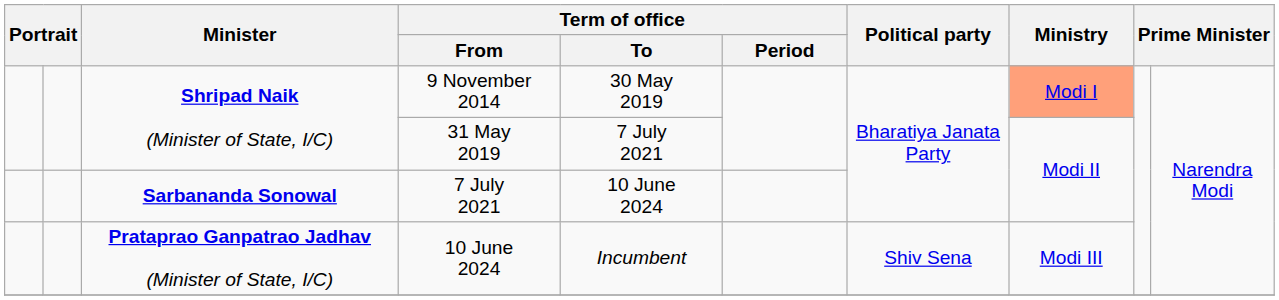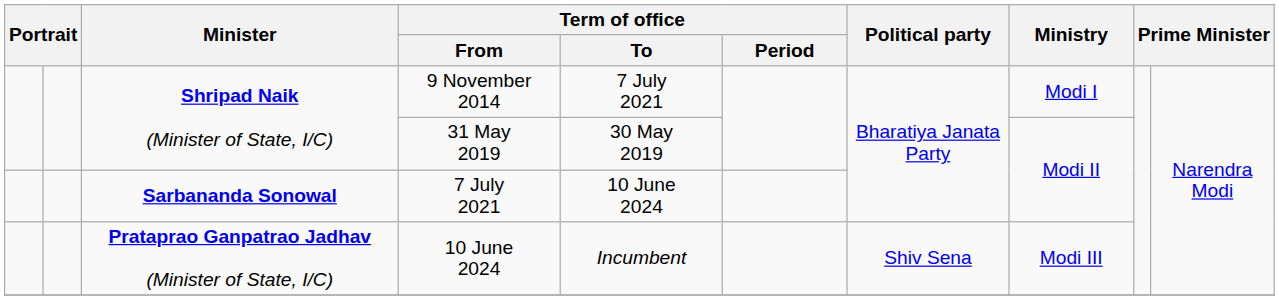(641, 91) 30 May 2019 -> (641, 91) 7 July 2021
(1071, 91) lightsalmon background -> (1071, 91) no background
(641, 143) 7 July 2021 -> (641, 143) 30 May 2019
